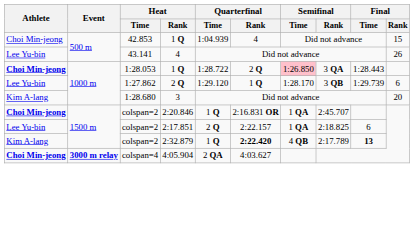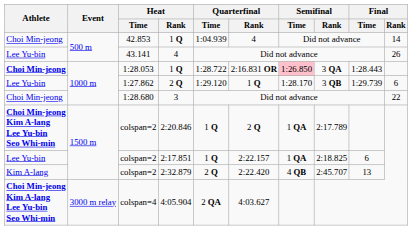(398, 40) 15 -> (396, 40) 14
(256, 69) 2 Q -> (254, 69) 2:16.831 OR
(27, 98) Kim A-lang -> (35, 98) Choi Min-jeong
(398, 98) 20 -> (396, 98) 22
(36, 112) Choi Min-jeong -> (36, 128) Choi Min-jeong Kim A-lang Lee Yu-bin Seo Whi-min
(256, 112) 2:16.831 OR -> (254, 128) 2 Q
(333, 112) 2:45.707 -> (332, 128) 2:17.789
(213, 127) 2 Q -> (211, 158) 1 Q
(213, 141) 1 Q -> (211, 172) 2 Q
(256, 141) bold -> (254, 172) normal
(333, 141) 2:17.789 -> (332, 172) 2:45.707
(369, 141) bold -> (367, 172) normal
(36, 156) Choi Min-jeong -> (36, 202) Choi Min-jeong Kim A-lang Lee Yu-bin Seo Whi-min
(94, 156) bold -> (93, 202) normal
